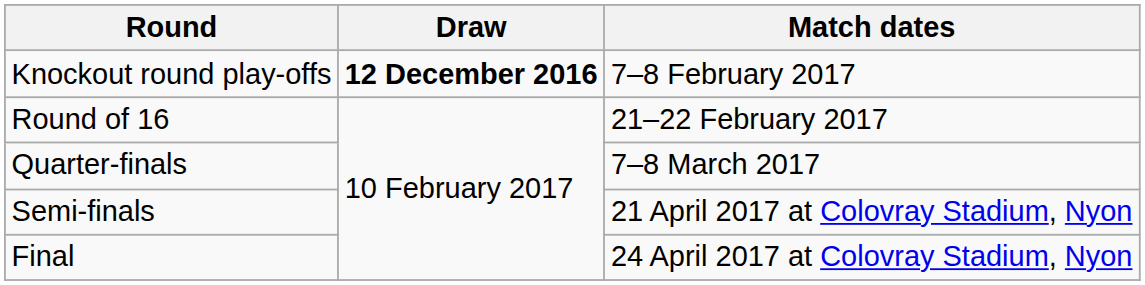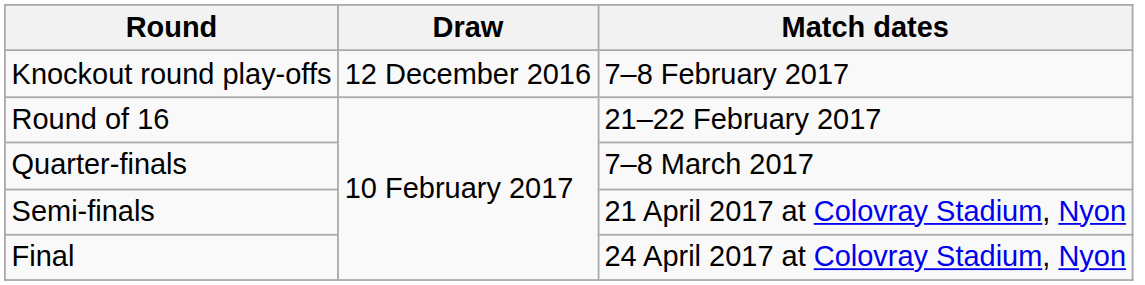(471, 73) bold -> (468, 73) normal
